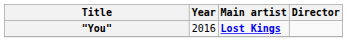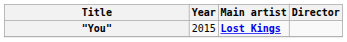(204, 29) 2016 -> (204, 29) 2015
